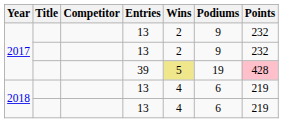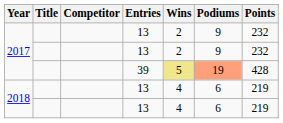(218, 70) no background -> (218, 70) lightsalmon background
(260, 70) pink background -> (260, 70) no background
